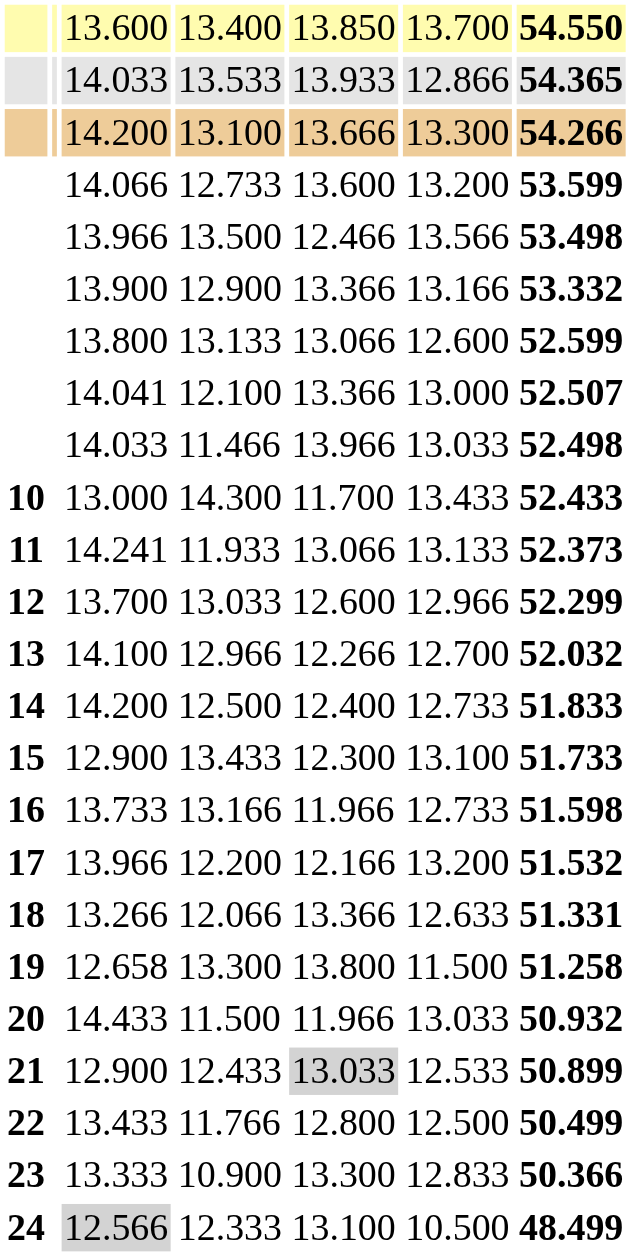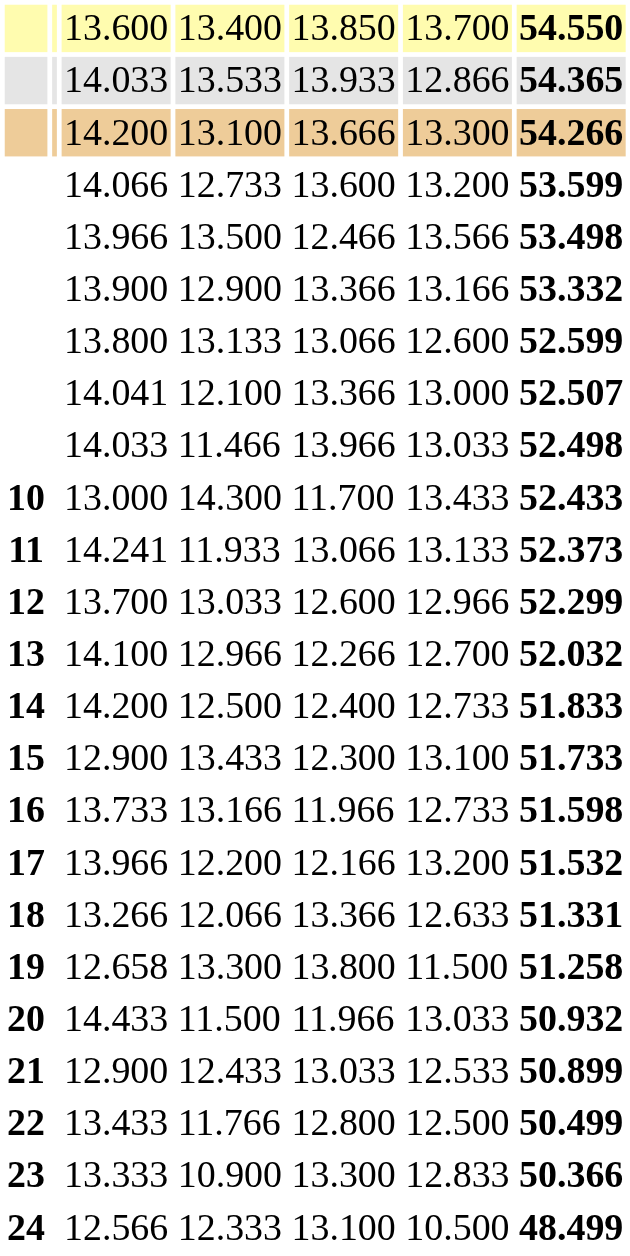(344, 1070) lightgrey background -> (344, 1070) no background
(116, 1226) lightgrey background -> (116, 1226) no background
